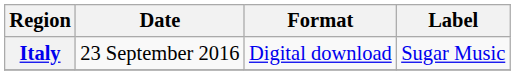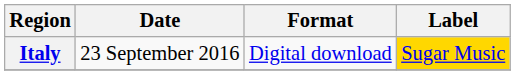(453, 53) no background -> (453, 53) gold background
